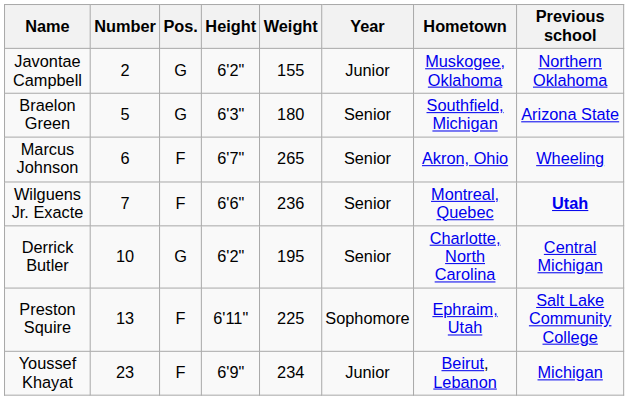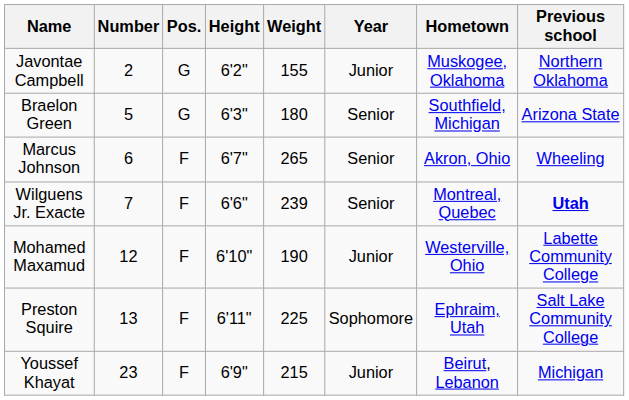(291, 203) 236 -> (294, 203) 239
- row: (47, 257)
+ row: (49, 257)
(291, 373) 234 -> (294, 373) 215
